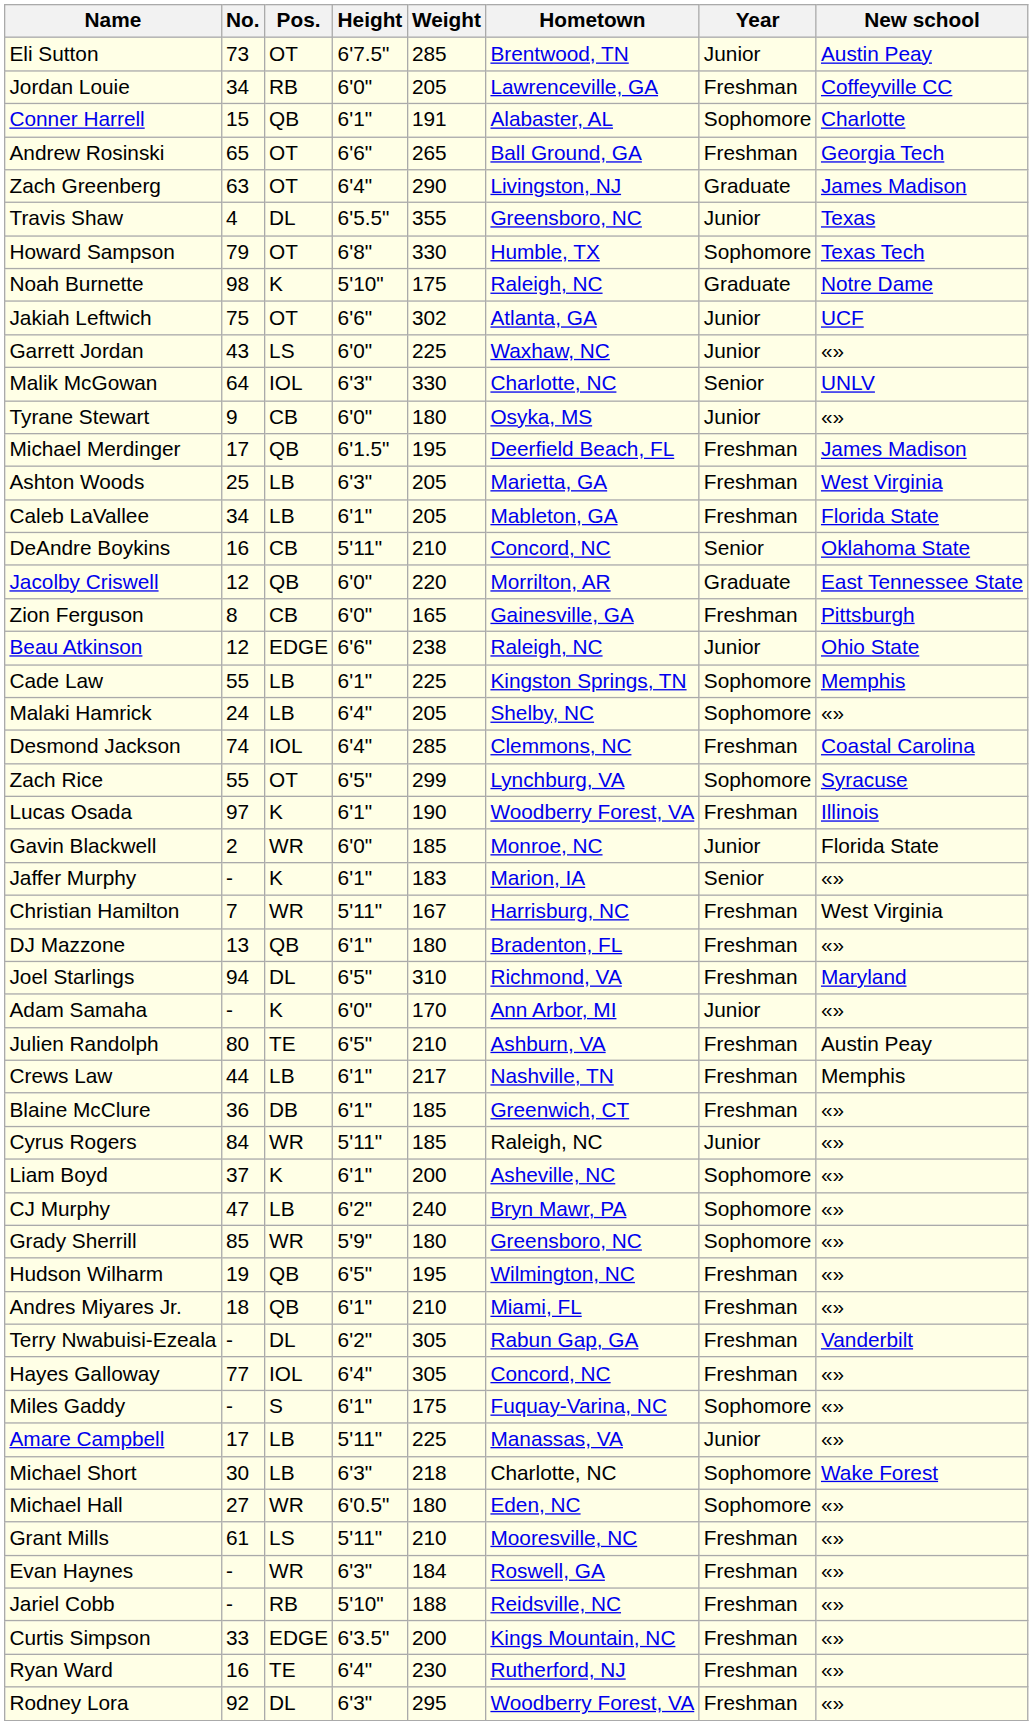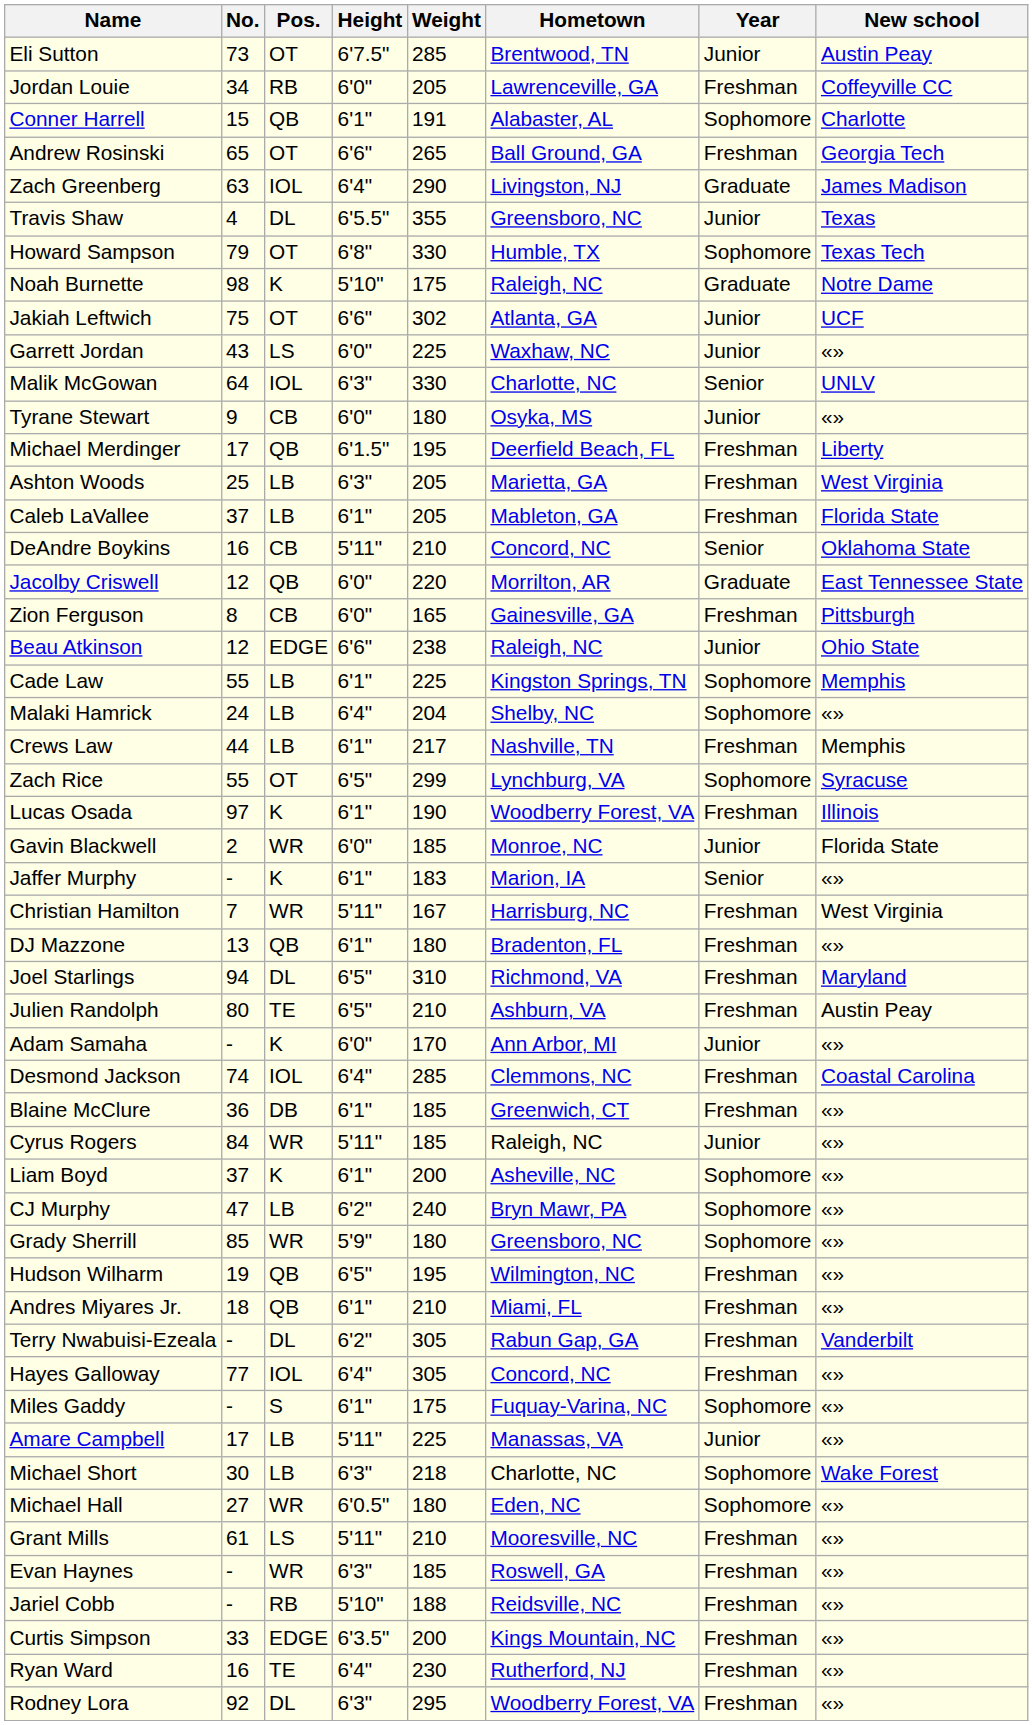(283, 185) OT -> (286, 185) IOL
(894, 449) James Madison -> (852, 449) Liberty
(238, 515) 34 -> (238, 515) 37
(429, 713) 205 -> (429, 713) 204
rows swapped: (61, 1076) <-> (95, 746)
rows swapped: (84, 1043) <-> (78, 1010)
(429, 1571) 184 -> (429, 1571) 185
